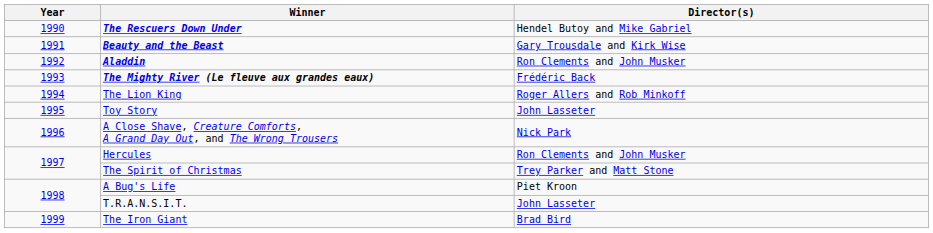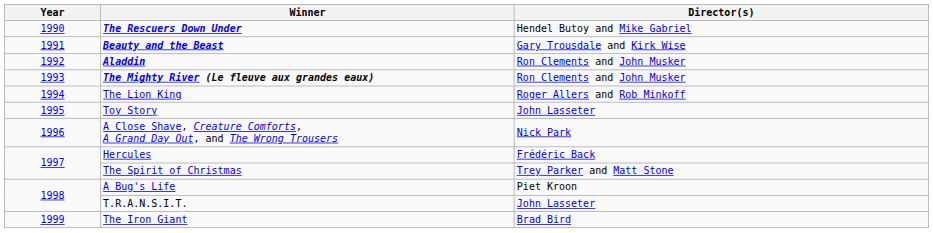(556, 78) Frédéric Back -> (601, 78) Ron Clements and John Musker
(601, 155) Ron Clements and John Musker -> (556, 155) Frédéric Back
